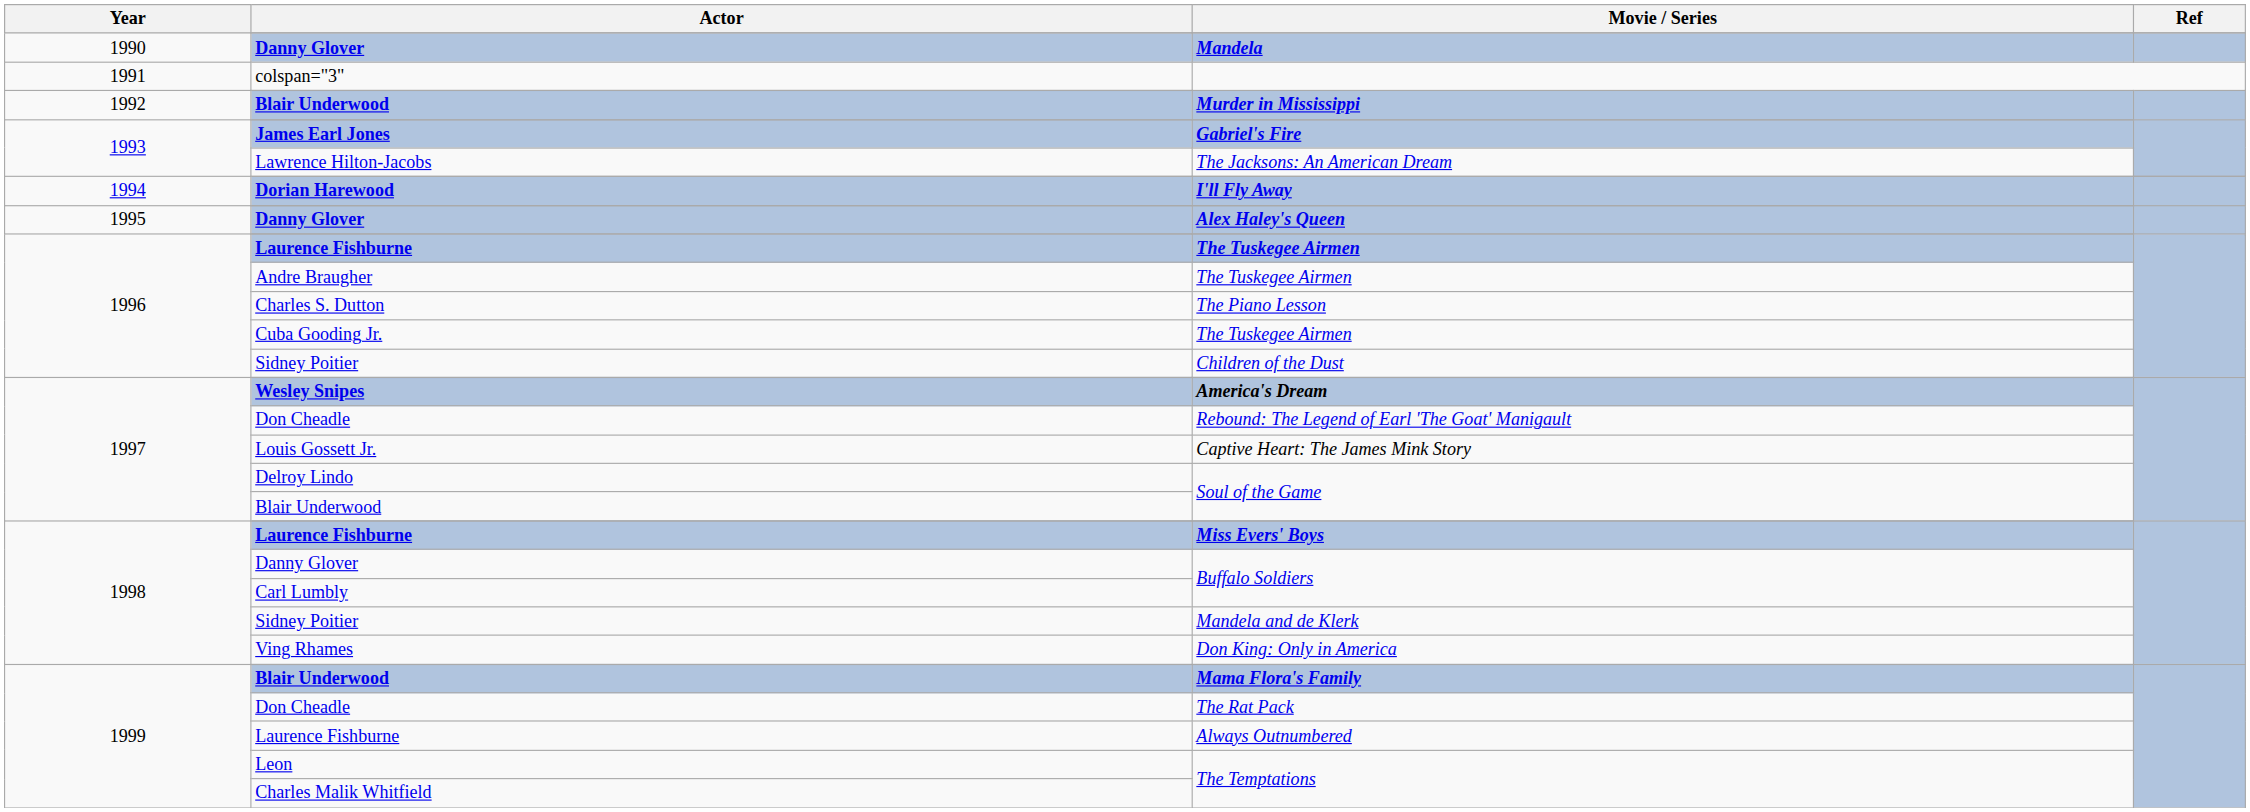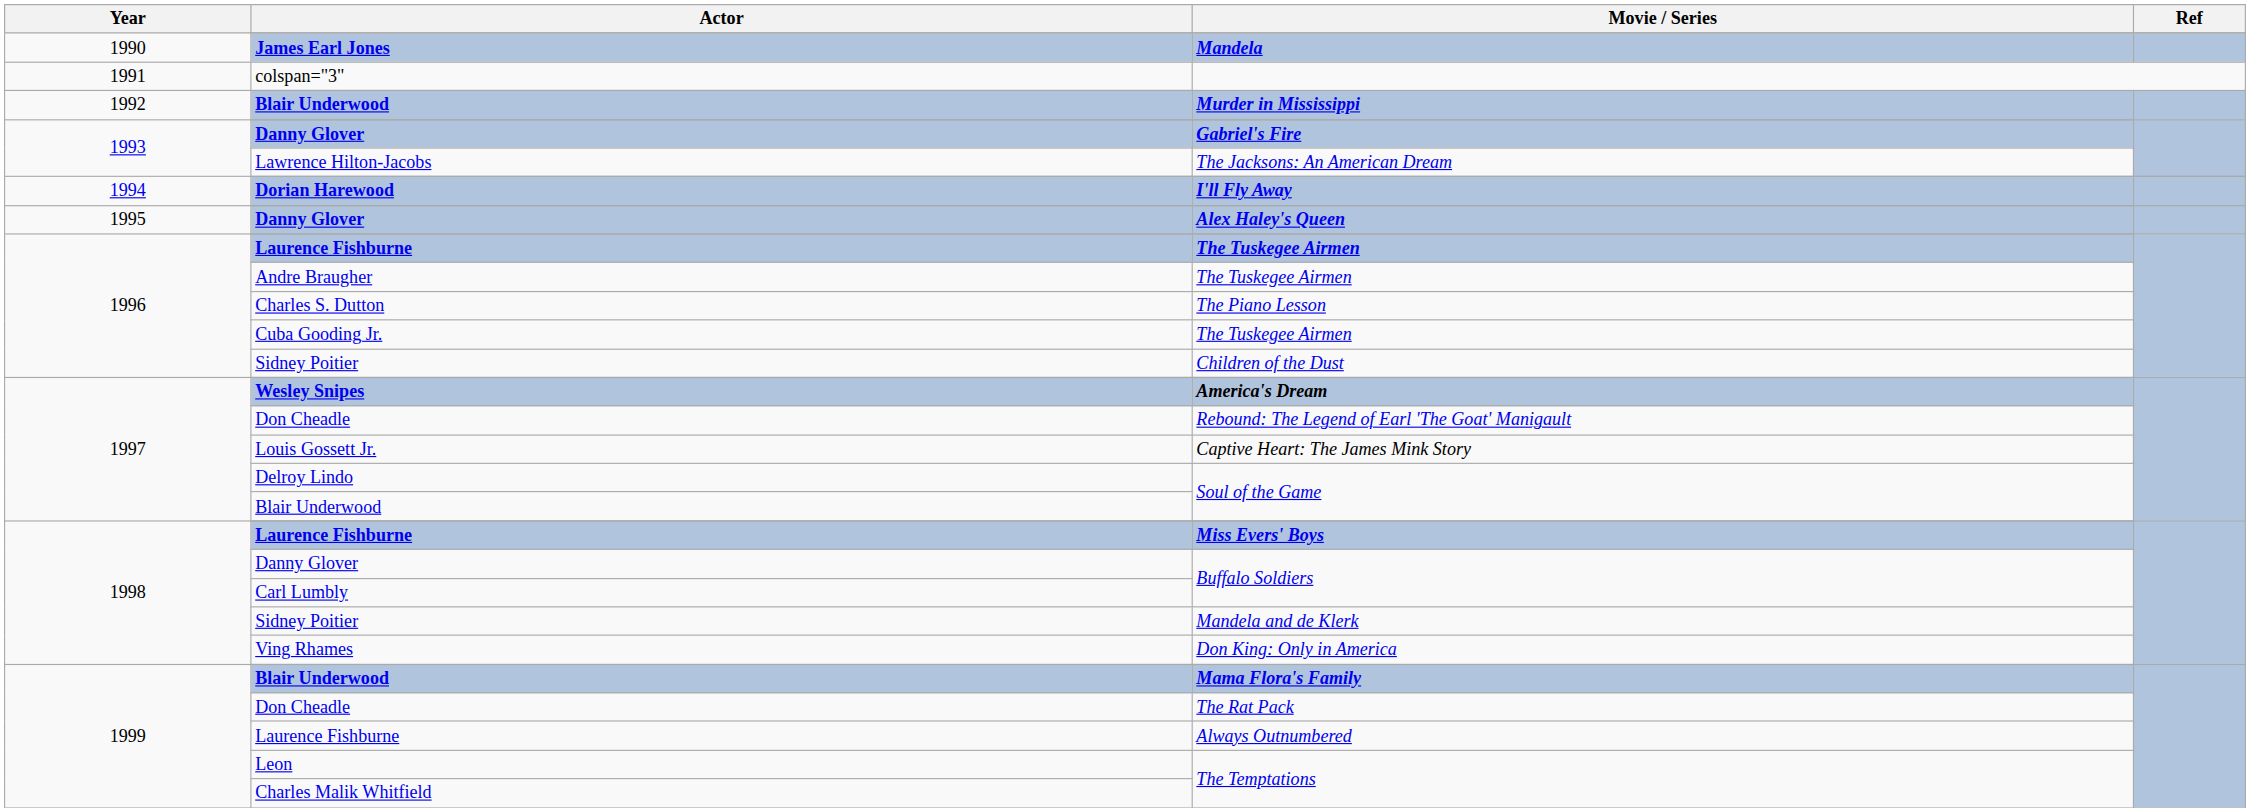(310, 47) Danny Glover -> (323, 47) James Earl Jones
(323, 133) James Earl Jones -> (310, 133) Danny Glover
